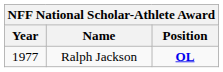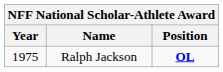(25, 56) 1977 -> (25, 56) 1975
